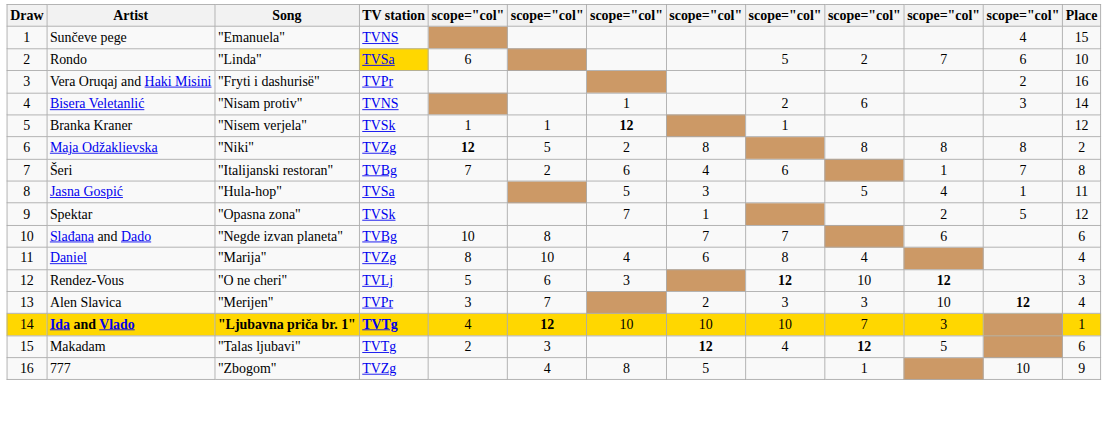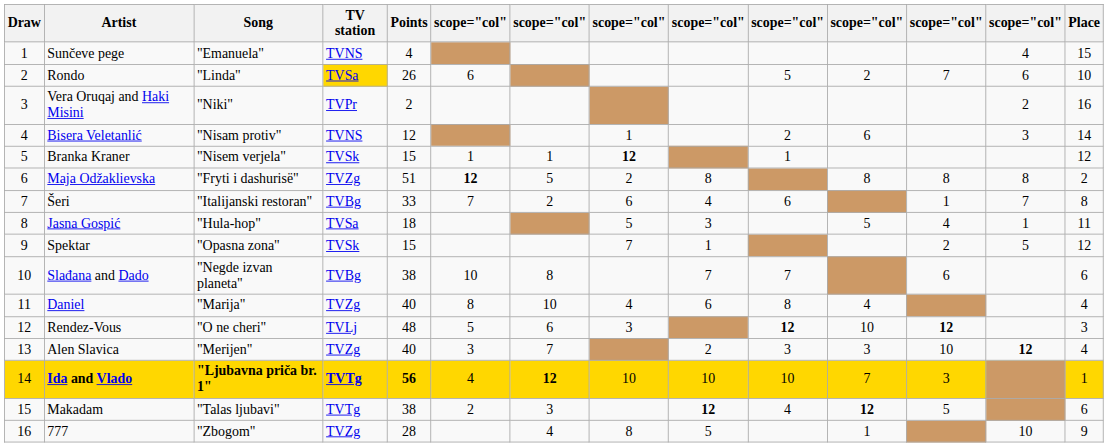+ column: (409, 23)
(269, 81) "Fryti i dashurisë" -> (215, 105) "Niki"
(236, 147) "Niki" -> (248, 179) "Fryti i dashurisë"
(378, 302) TVPr -> (343, 349) TVZg
